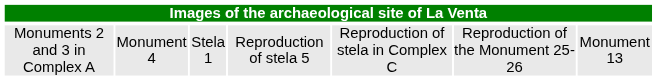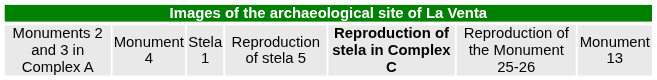(392, 50) normal -> (391, 50) bold
